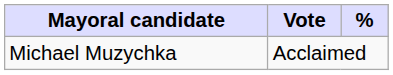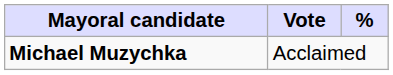(93, 52) normal -> (98, 52) bold
